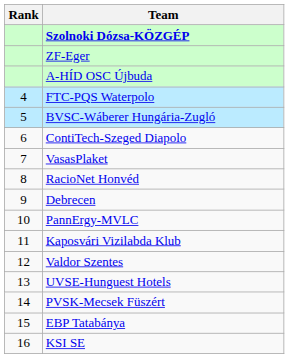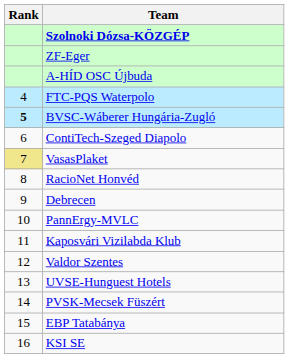(24, 117) normal -> (24, 117) bold
(24, 158) no background -> (24, 158) khaki background
